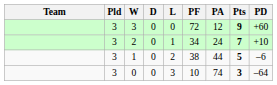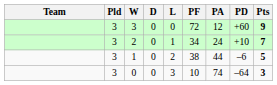columns swapped: (261, 12) <-> (239, 12)
